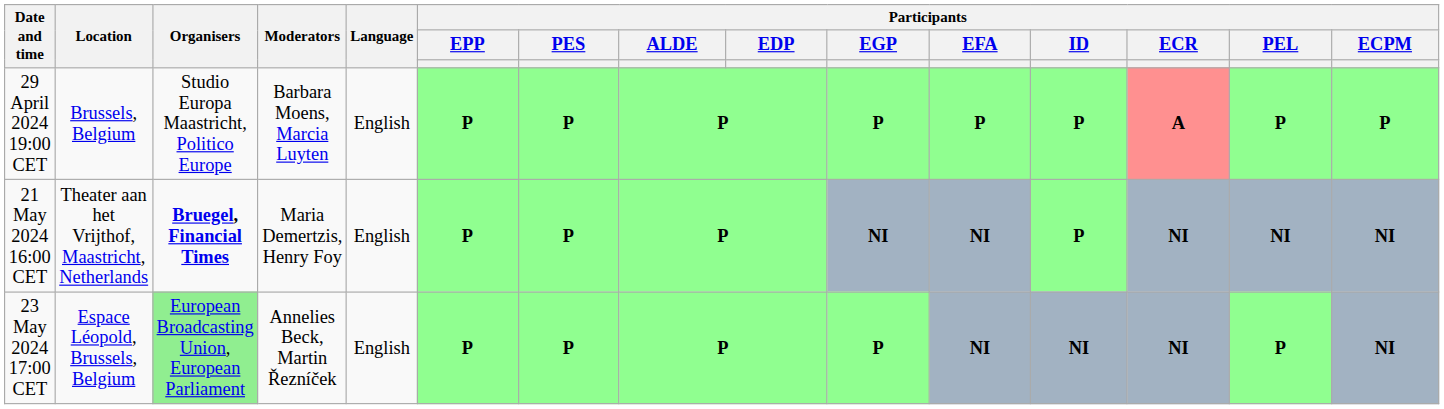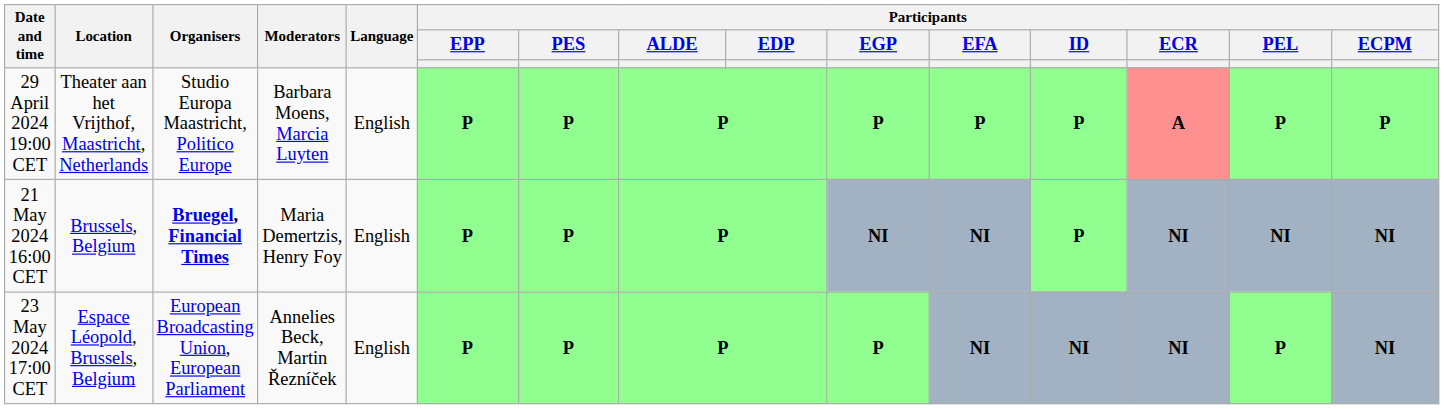(104, 123) Brussels, Belgium -> (104, 123) Theater aan het Vrijthof, Maastricht, Netherlands
(104, 235) Theater aan het Vrijthof, Maastricht, Netherlands -> (104, 235) Brussels, Belgium
(205, 347) lightgreen background -> (205, 347) no background
